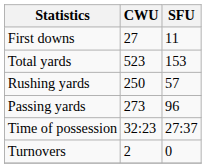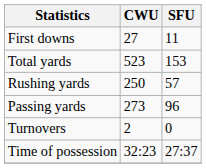rows swapped: (37, 151) <-> (62, 128)
